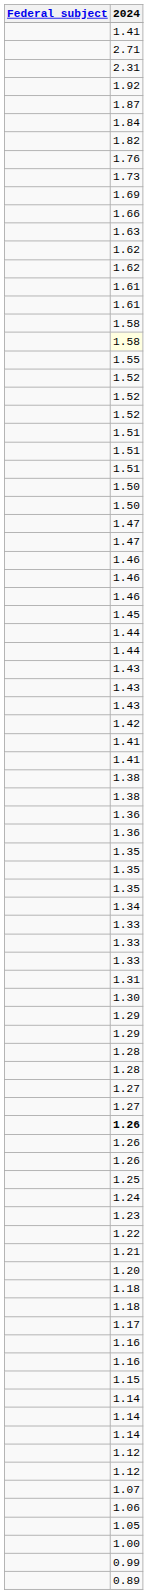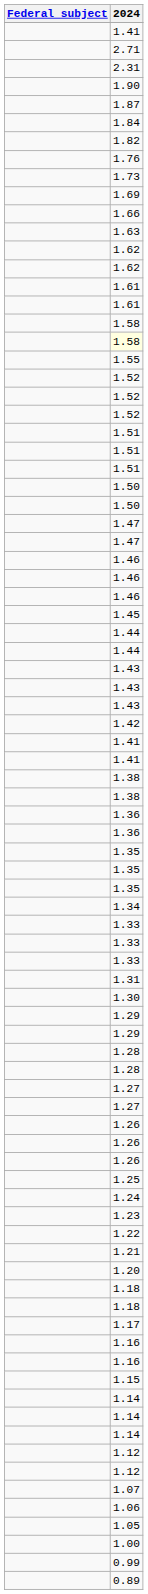(126, 86) 1.92 -> (126, 86) 1.90
(126, 1125) bold -> (126, 1125) normal
